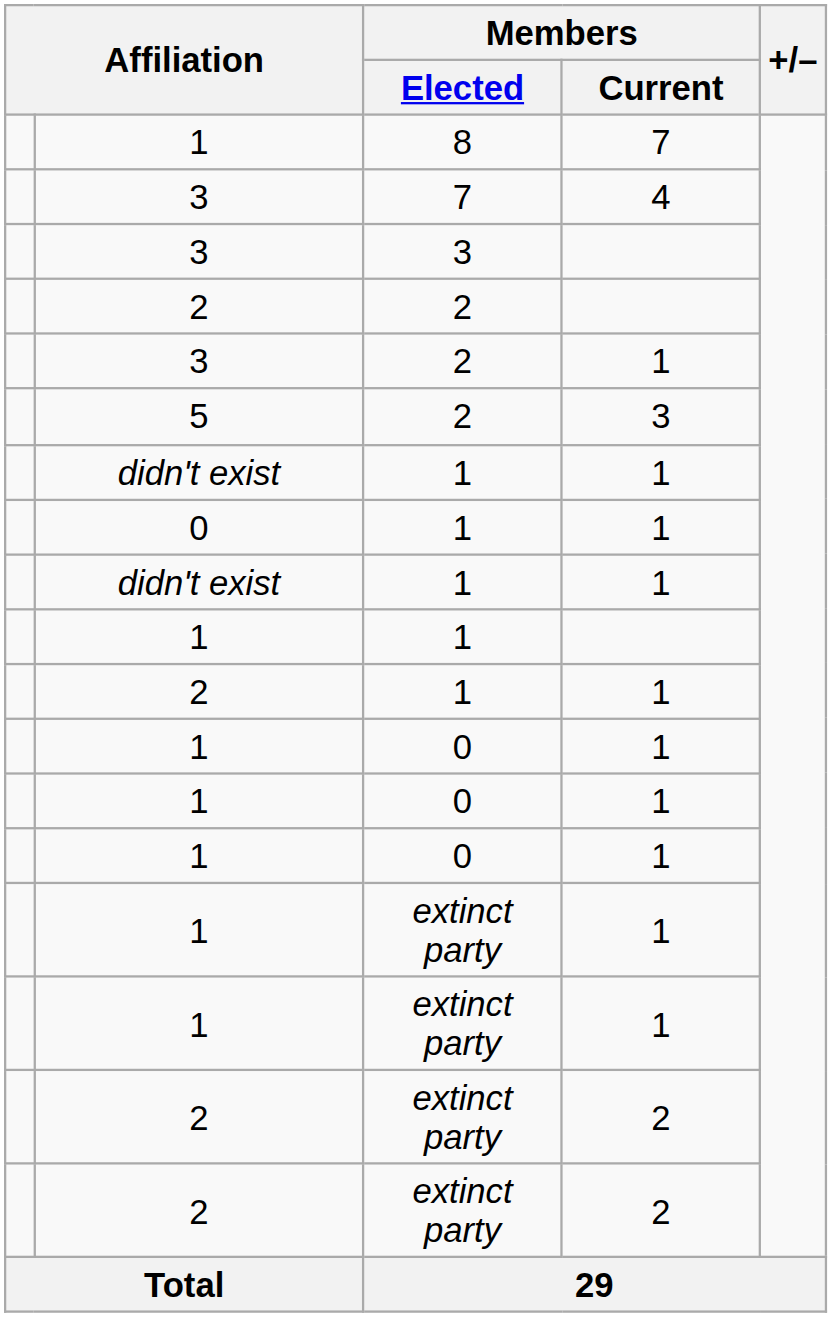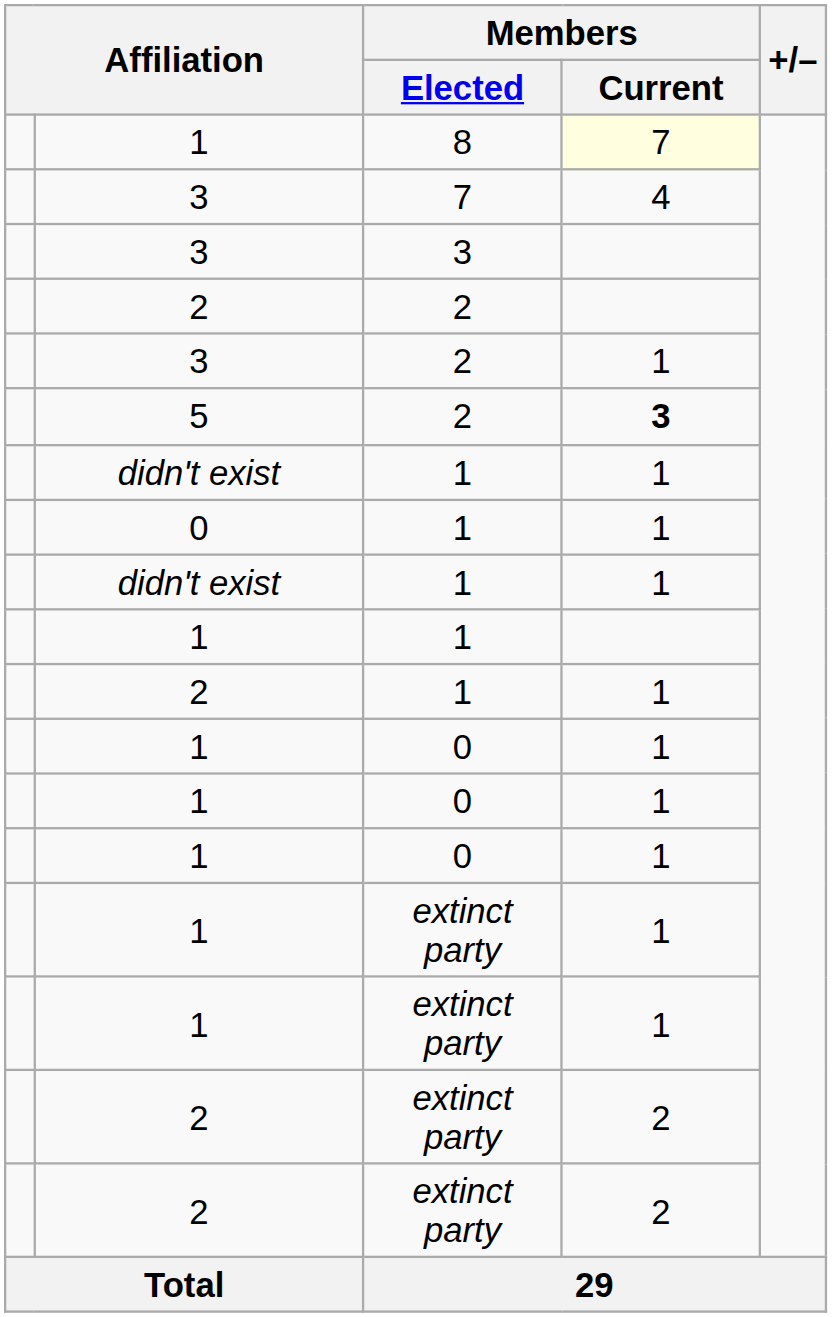(661, 142) no background -> (661, 142) lightyellow background
(661, 417) normal -> (661, 417) bold
